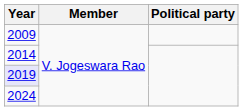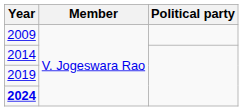(22, 75) lavender background -> (22, 75) no background
(22, 95) normal -> (22, 95) bold
